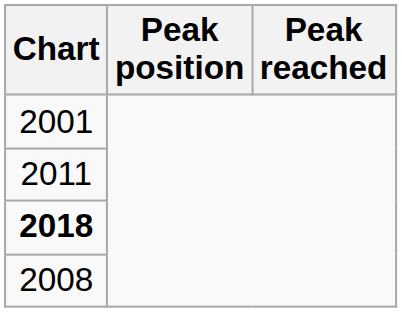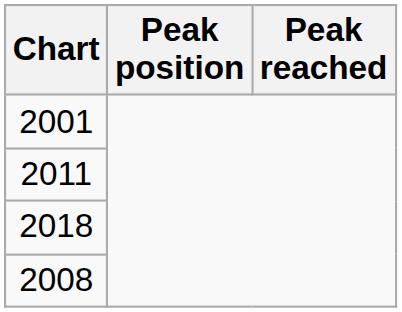(56, 226) bold -> (56, 226) normal
